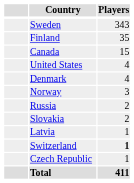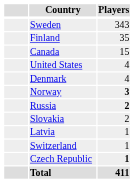(127, 92) normal -> (127, 92) bold
(127, 105) normal -> (127, 105) bold
(127, 145) bold -> (127, 145) normal
(127, 159) normal -> (127, 159) bold
